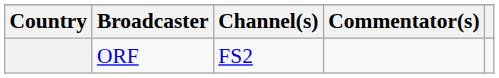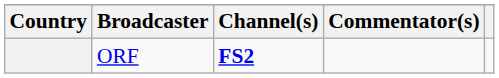(236, 55) normal -> (236, 55) bold
